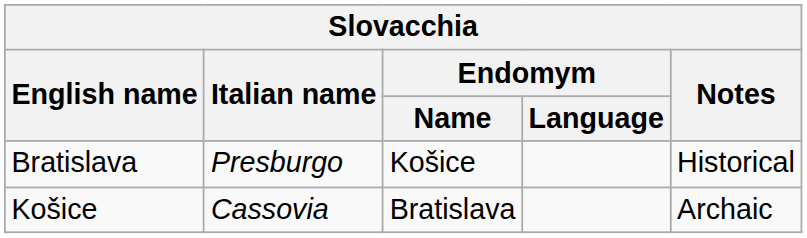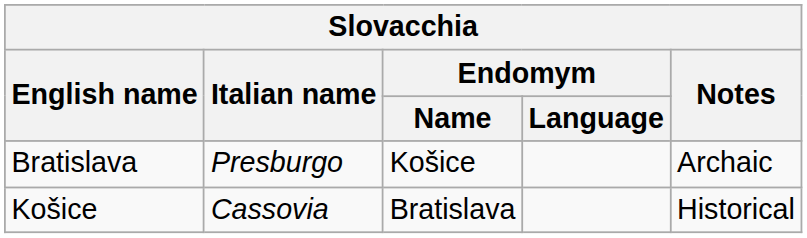(736, 163) Historical -> (725, 163) Archaic
(725, 208) Archaic -> (736, 208) Historical
